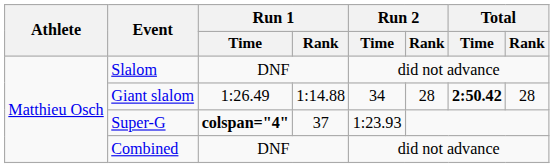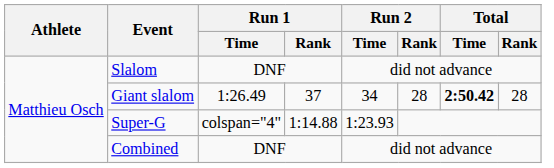(321, 96) 1:14.88 -> (313, 96) 37
(245, 123) bold -> (241, 123) normal
(321, 123) 37 -> (313, 123) 1:14.88
